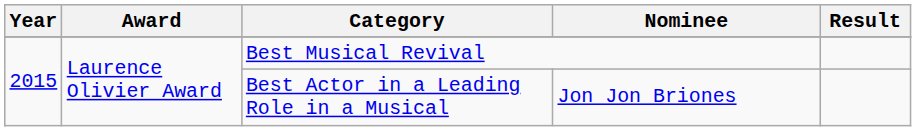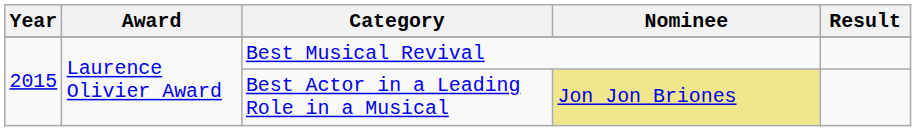(647, 97) no background -> (647, 97) khaki background
